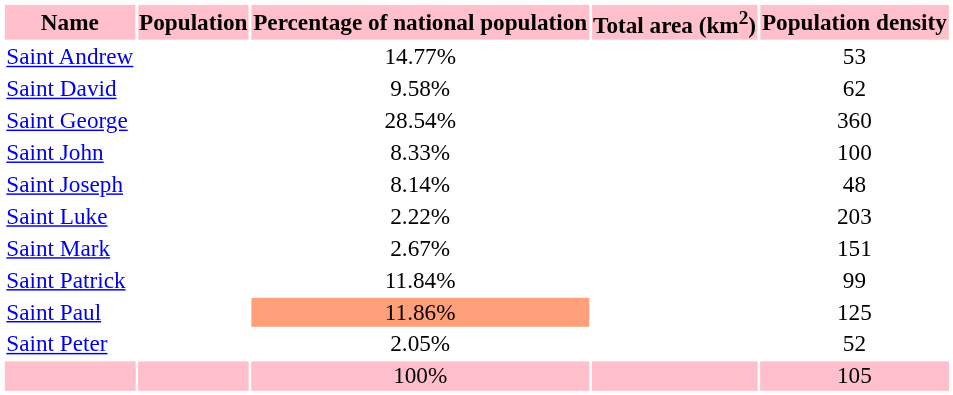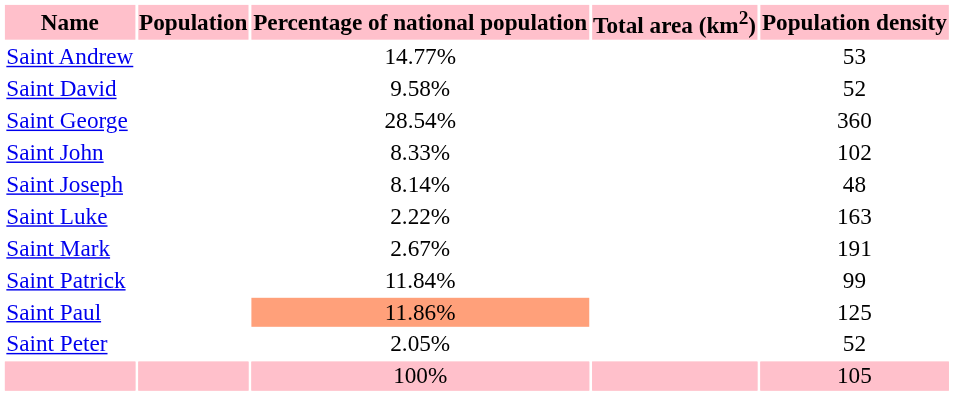(854, 89) 62 -> (854, 89) 52
(854, 153) 100 -> (854, 153) 102
(854, 216) 203 -> (854, 216) 163
(854, 248) 151 -> (854, 248) 191
